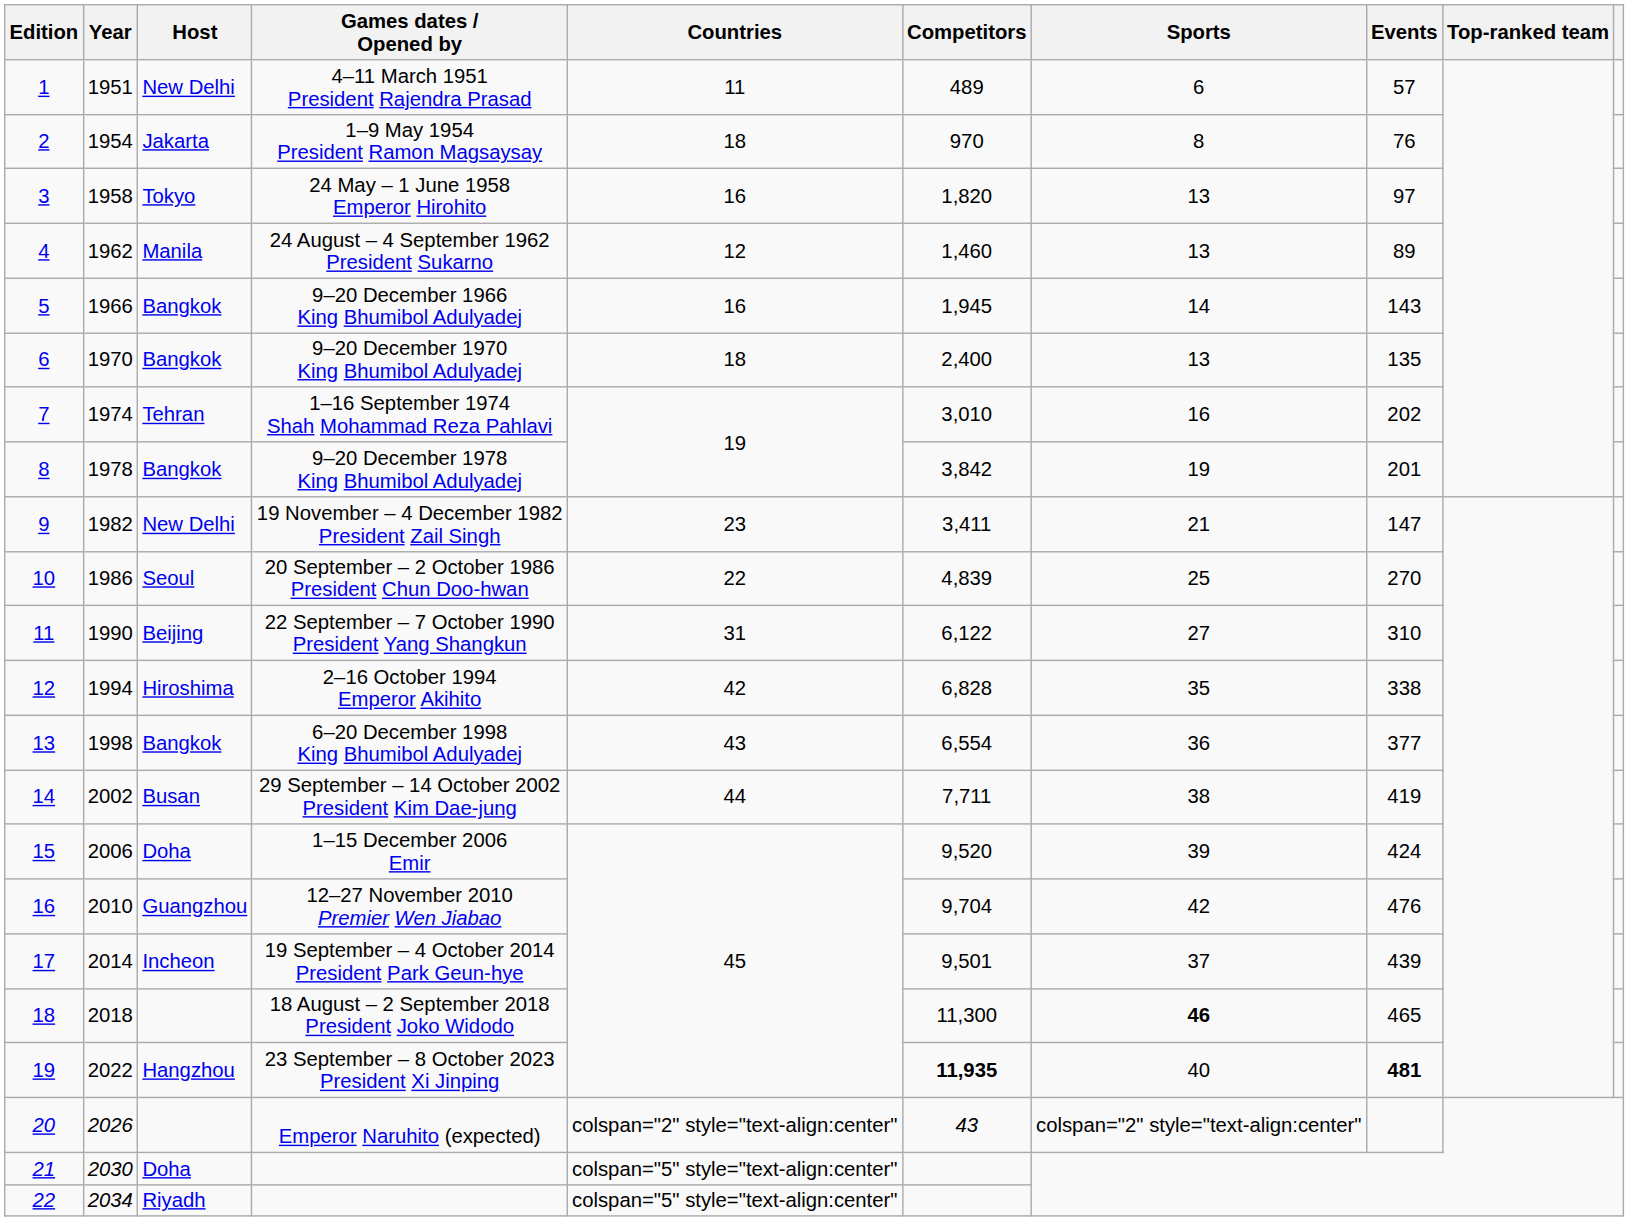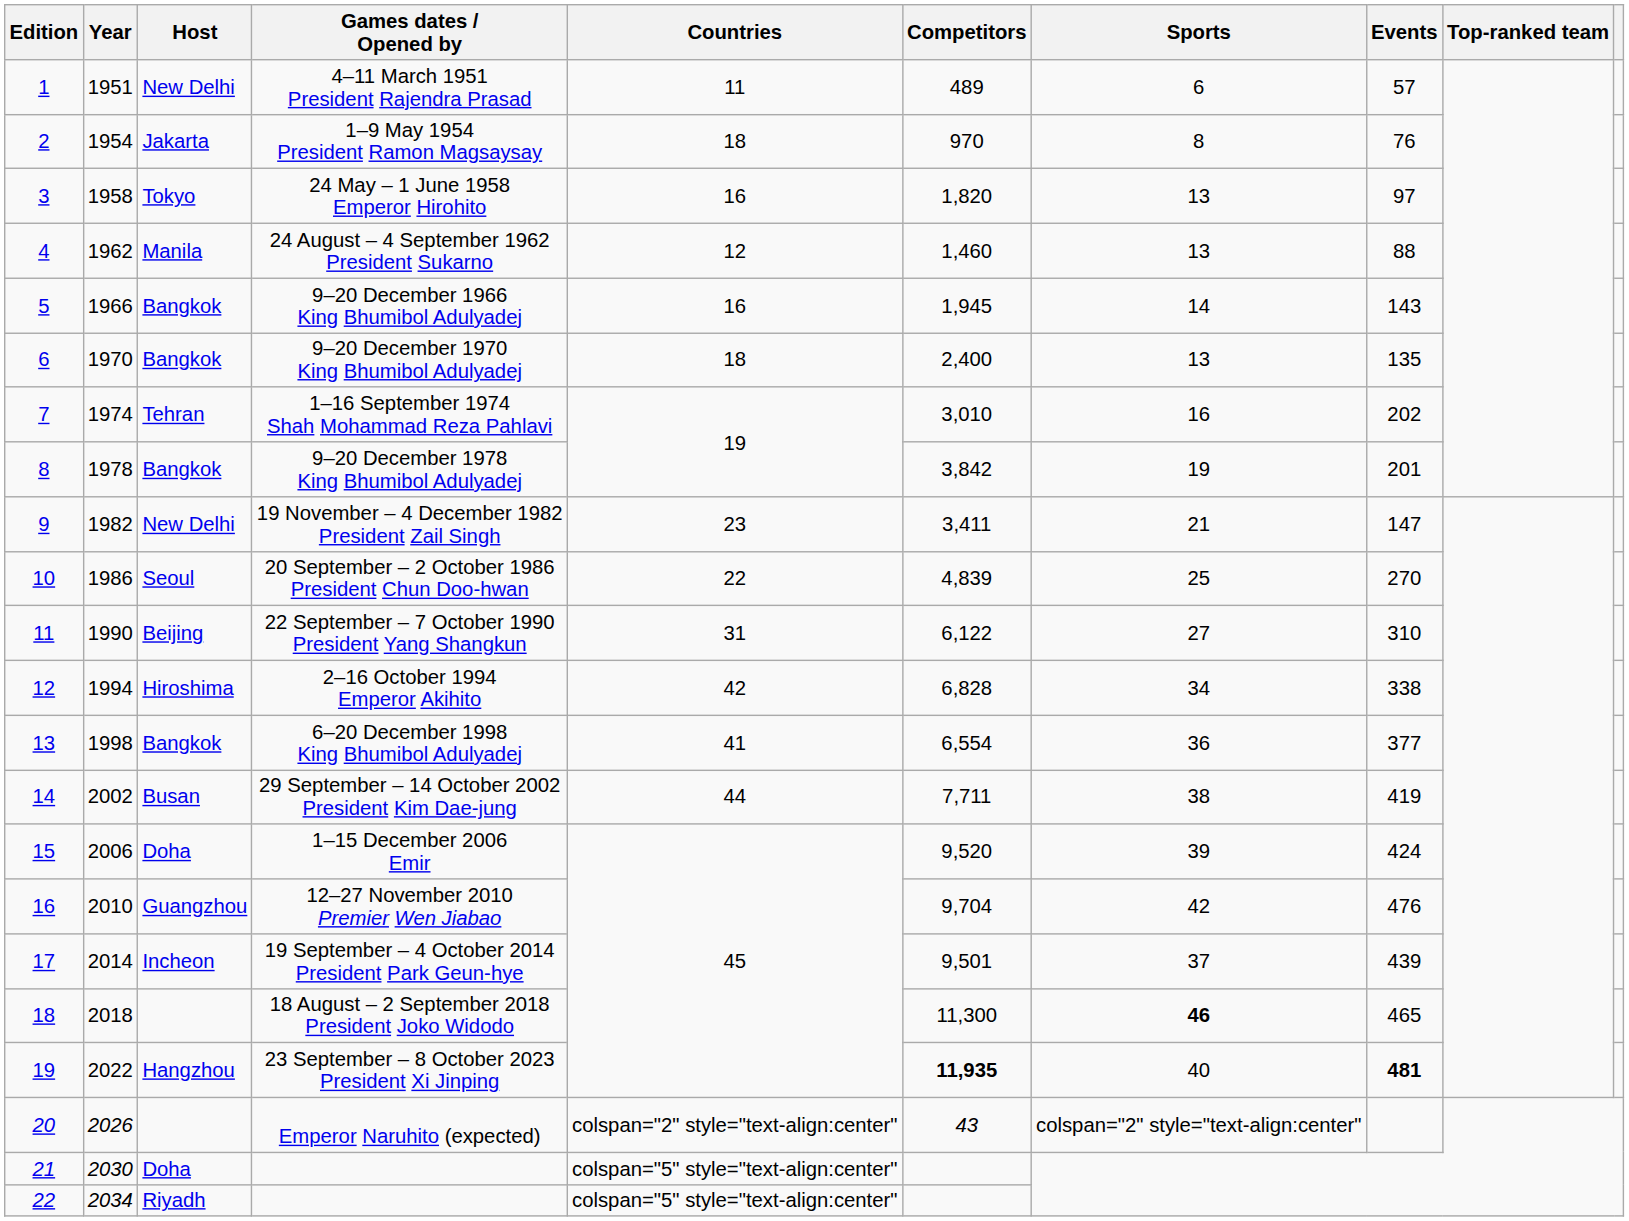(1404, 251) 89 -> (1404, 251) 88
(1199, 688) 35 -> (1199, 688) 34
(735, 743) 43 -> (735, 743) 41
